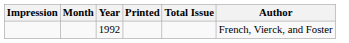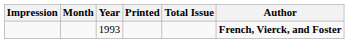(109, 30) 1992 -> (109, 30) 1993
(276, 30) normal -> (280, 30) bold
